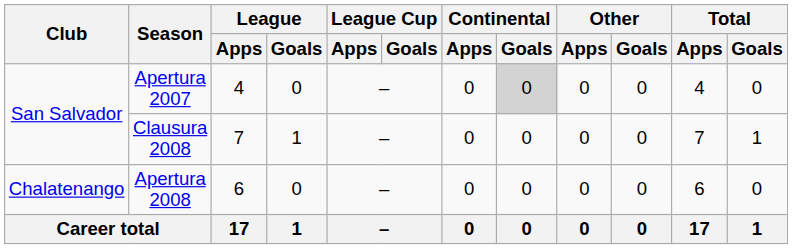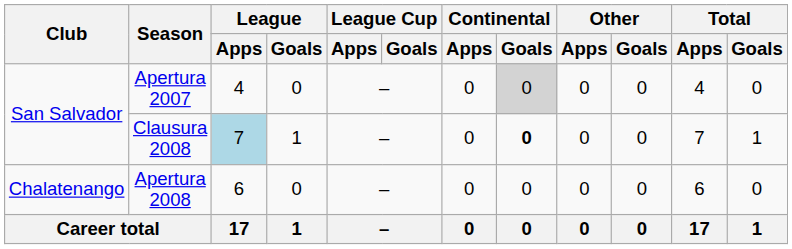(239, 138) no background -> (239, 138) lightblue background
(527, 138) normal -> (527, 138) bold
